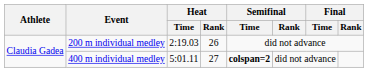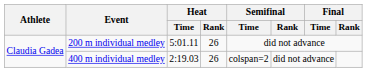(184, 43) 2:19.03 -> (184, 43) 5:01.11
(184, 59) 5:01.11 -> (184, 59) 2:19.03
(214, 59) 27 -> (214, 59) 26
(249, 59) bold -> (249, 59) normal
